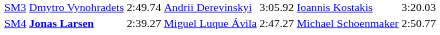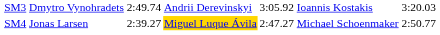(61, 23) bold -> (59, 23) normal
(210, 23) no background -> (210, 23) gold background
